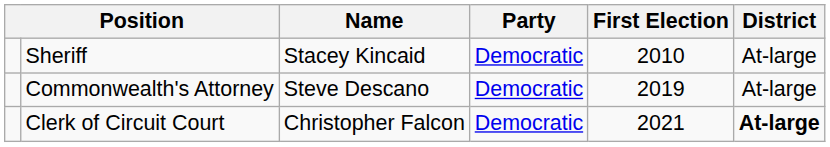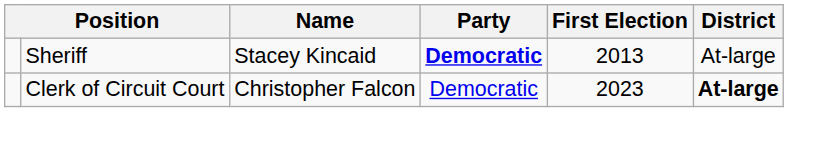(529, 55) normal -> (484, 55) bold
(661, 55) 2010 -> (620, 55) 2013
- row: (150, 89)
(661, 123) 2021 -> (620, 89) 2023
